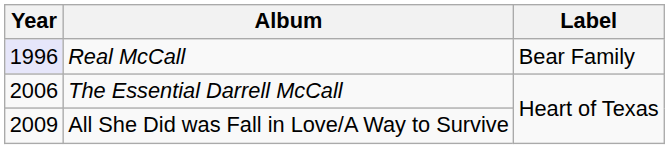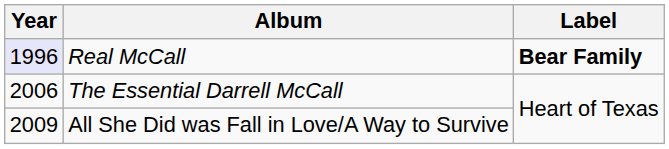(577, 56) normal -> (580, 56) bold
